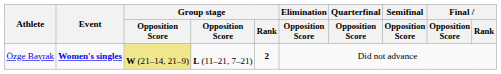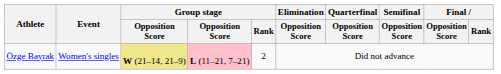(90, 56) bold -> (89, 56) normal
(223, 62) no background -> (220, 62) pink background
(267, 56) bold -> (264, 56) normal
